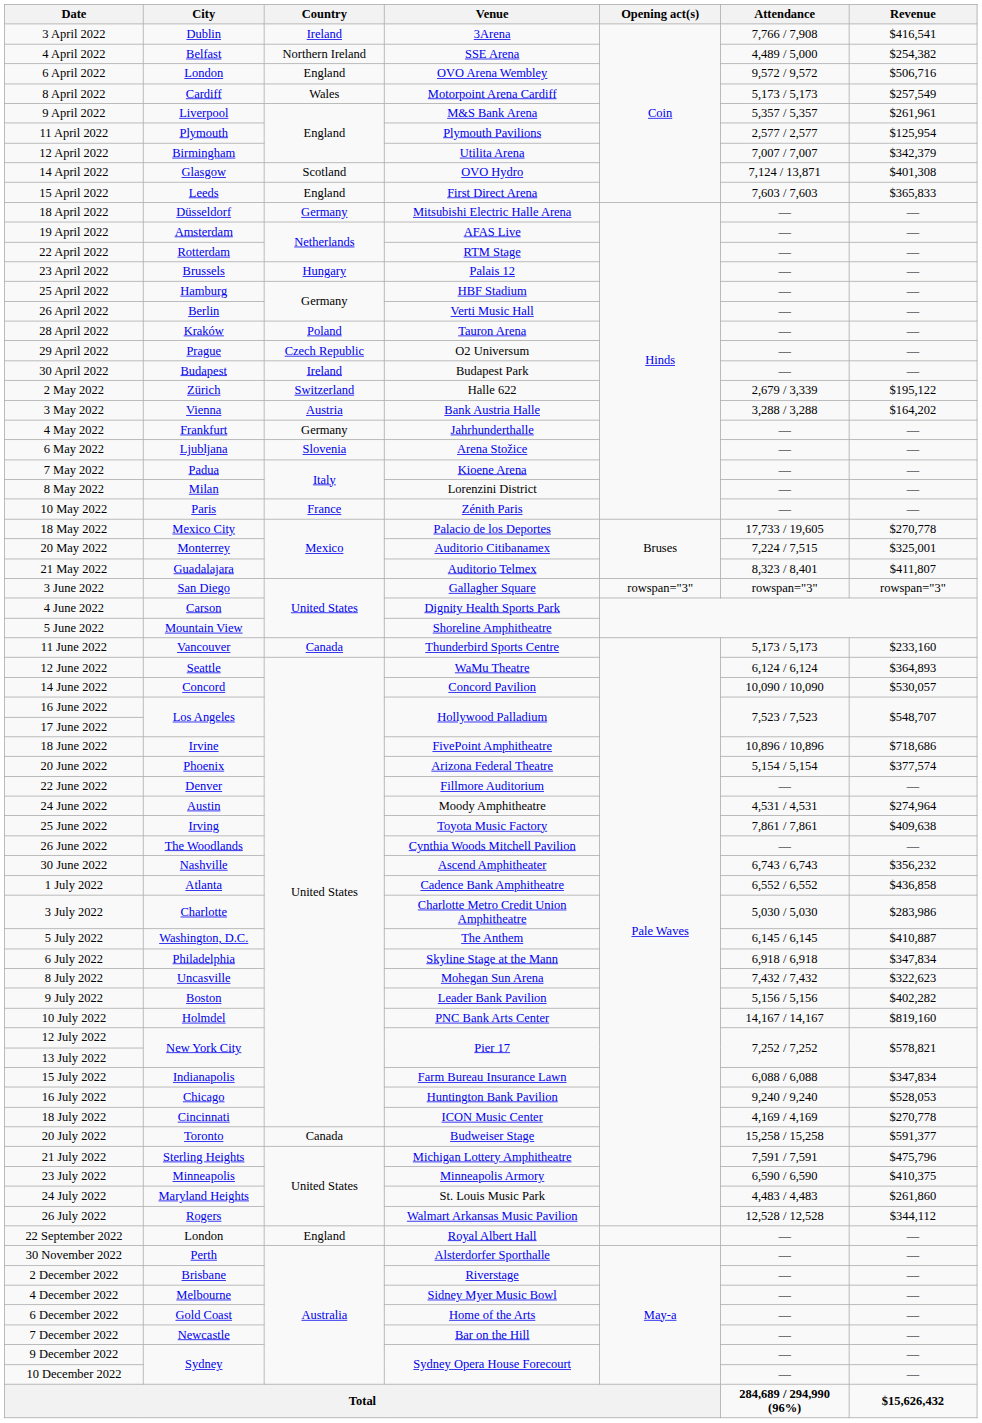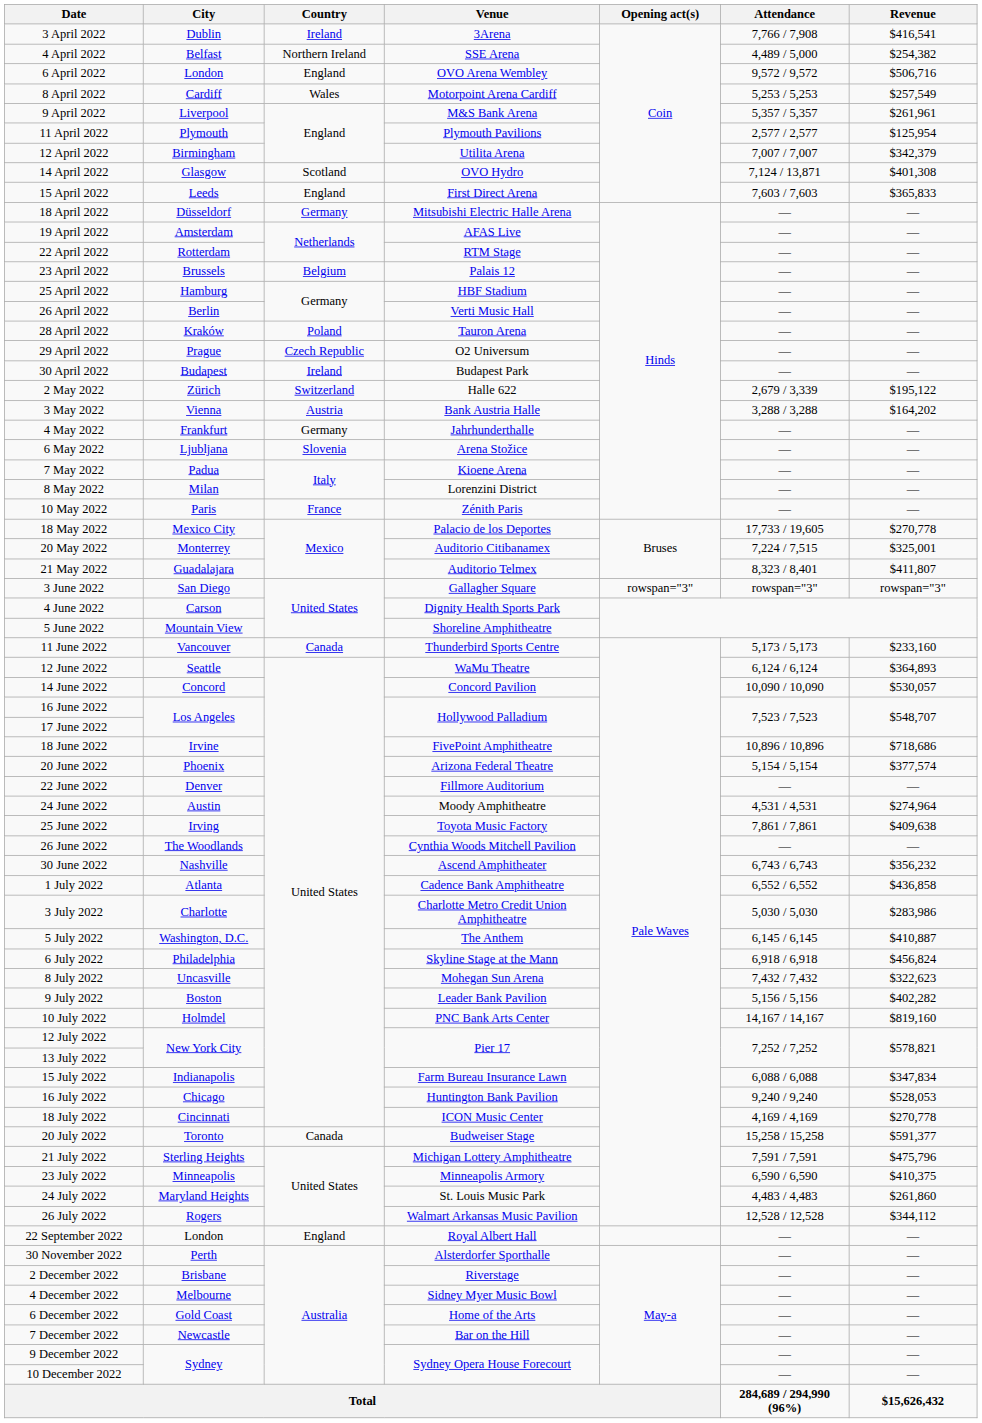(785, 93) 5,173 / 5,173 -> (785, 93) 5,253 / 5,253
(324, 271) Hungary -> (324, 271) Belgium
(913, 958) $347,834 -> (913, 958) $456,824
